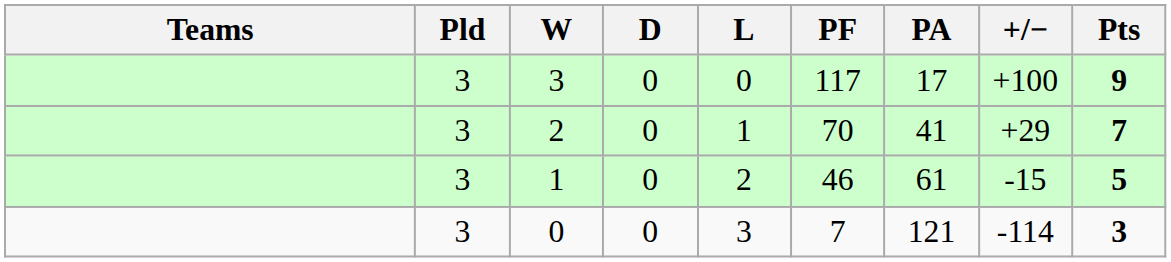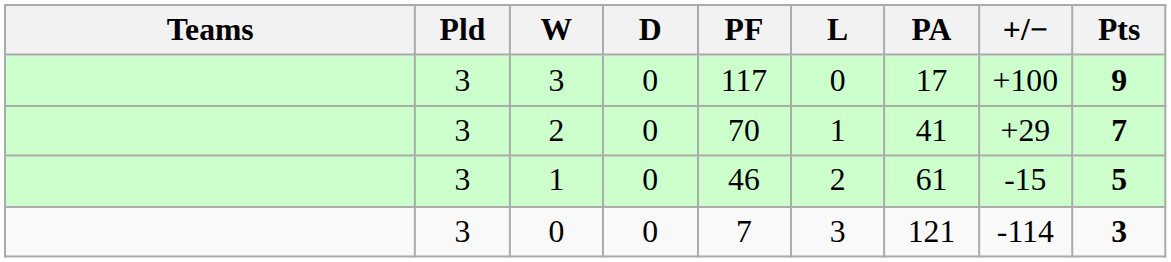columns swapped: (744, 29) <-> (838, 29)
